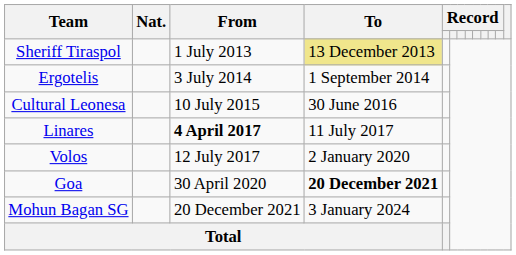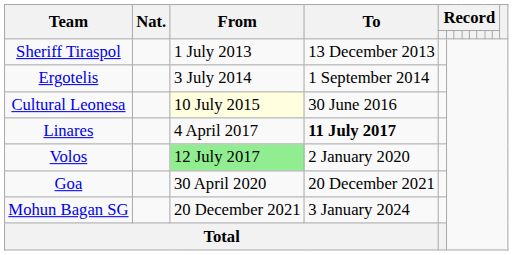(372, 51) khaki background -> (372, 51) no background
(217, 104) no background -> (217, 104) lightyellow background
(217, 130) bold -> (216, 130) normal
(351, 130) normal -> (352, 130) bold
(217, 157) no background -> (217, 157) lightgreen background
(373, 183) bold -> (372, 183) normal
